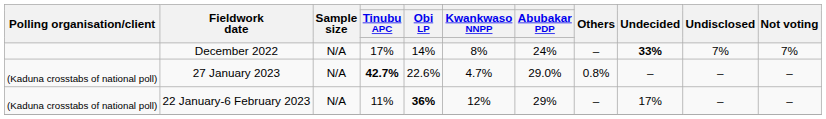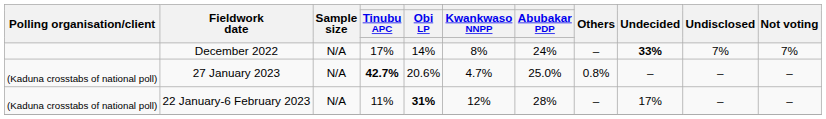(423, 73) 22.6% -> (423, 73) 20.6%
(545, 73) 29.0% -> (545, 73) 25.0%
(423, 101) 36% -> (423, 101) 31%
(545, 101) 29% -> (545, 101) 28%
